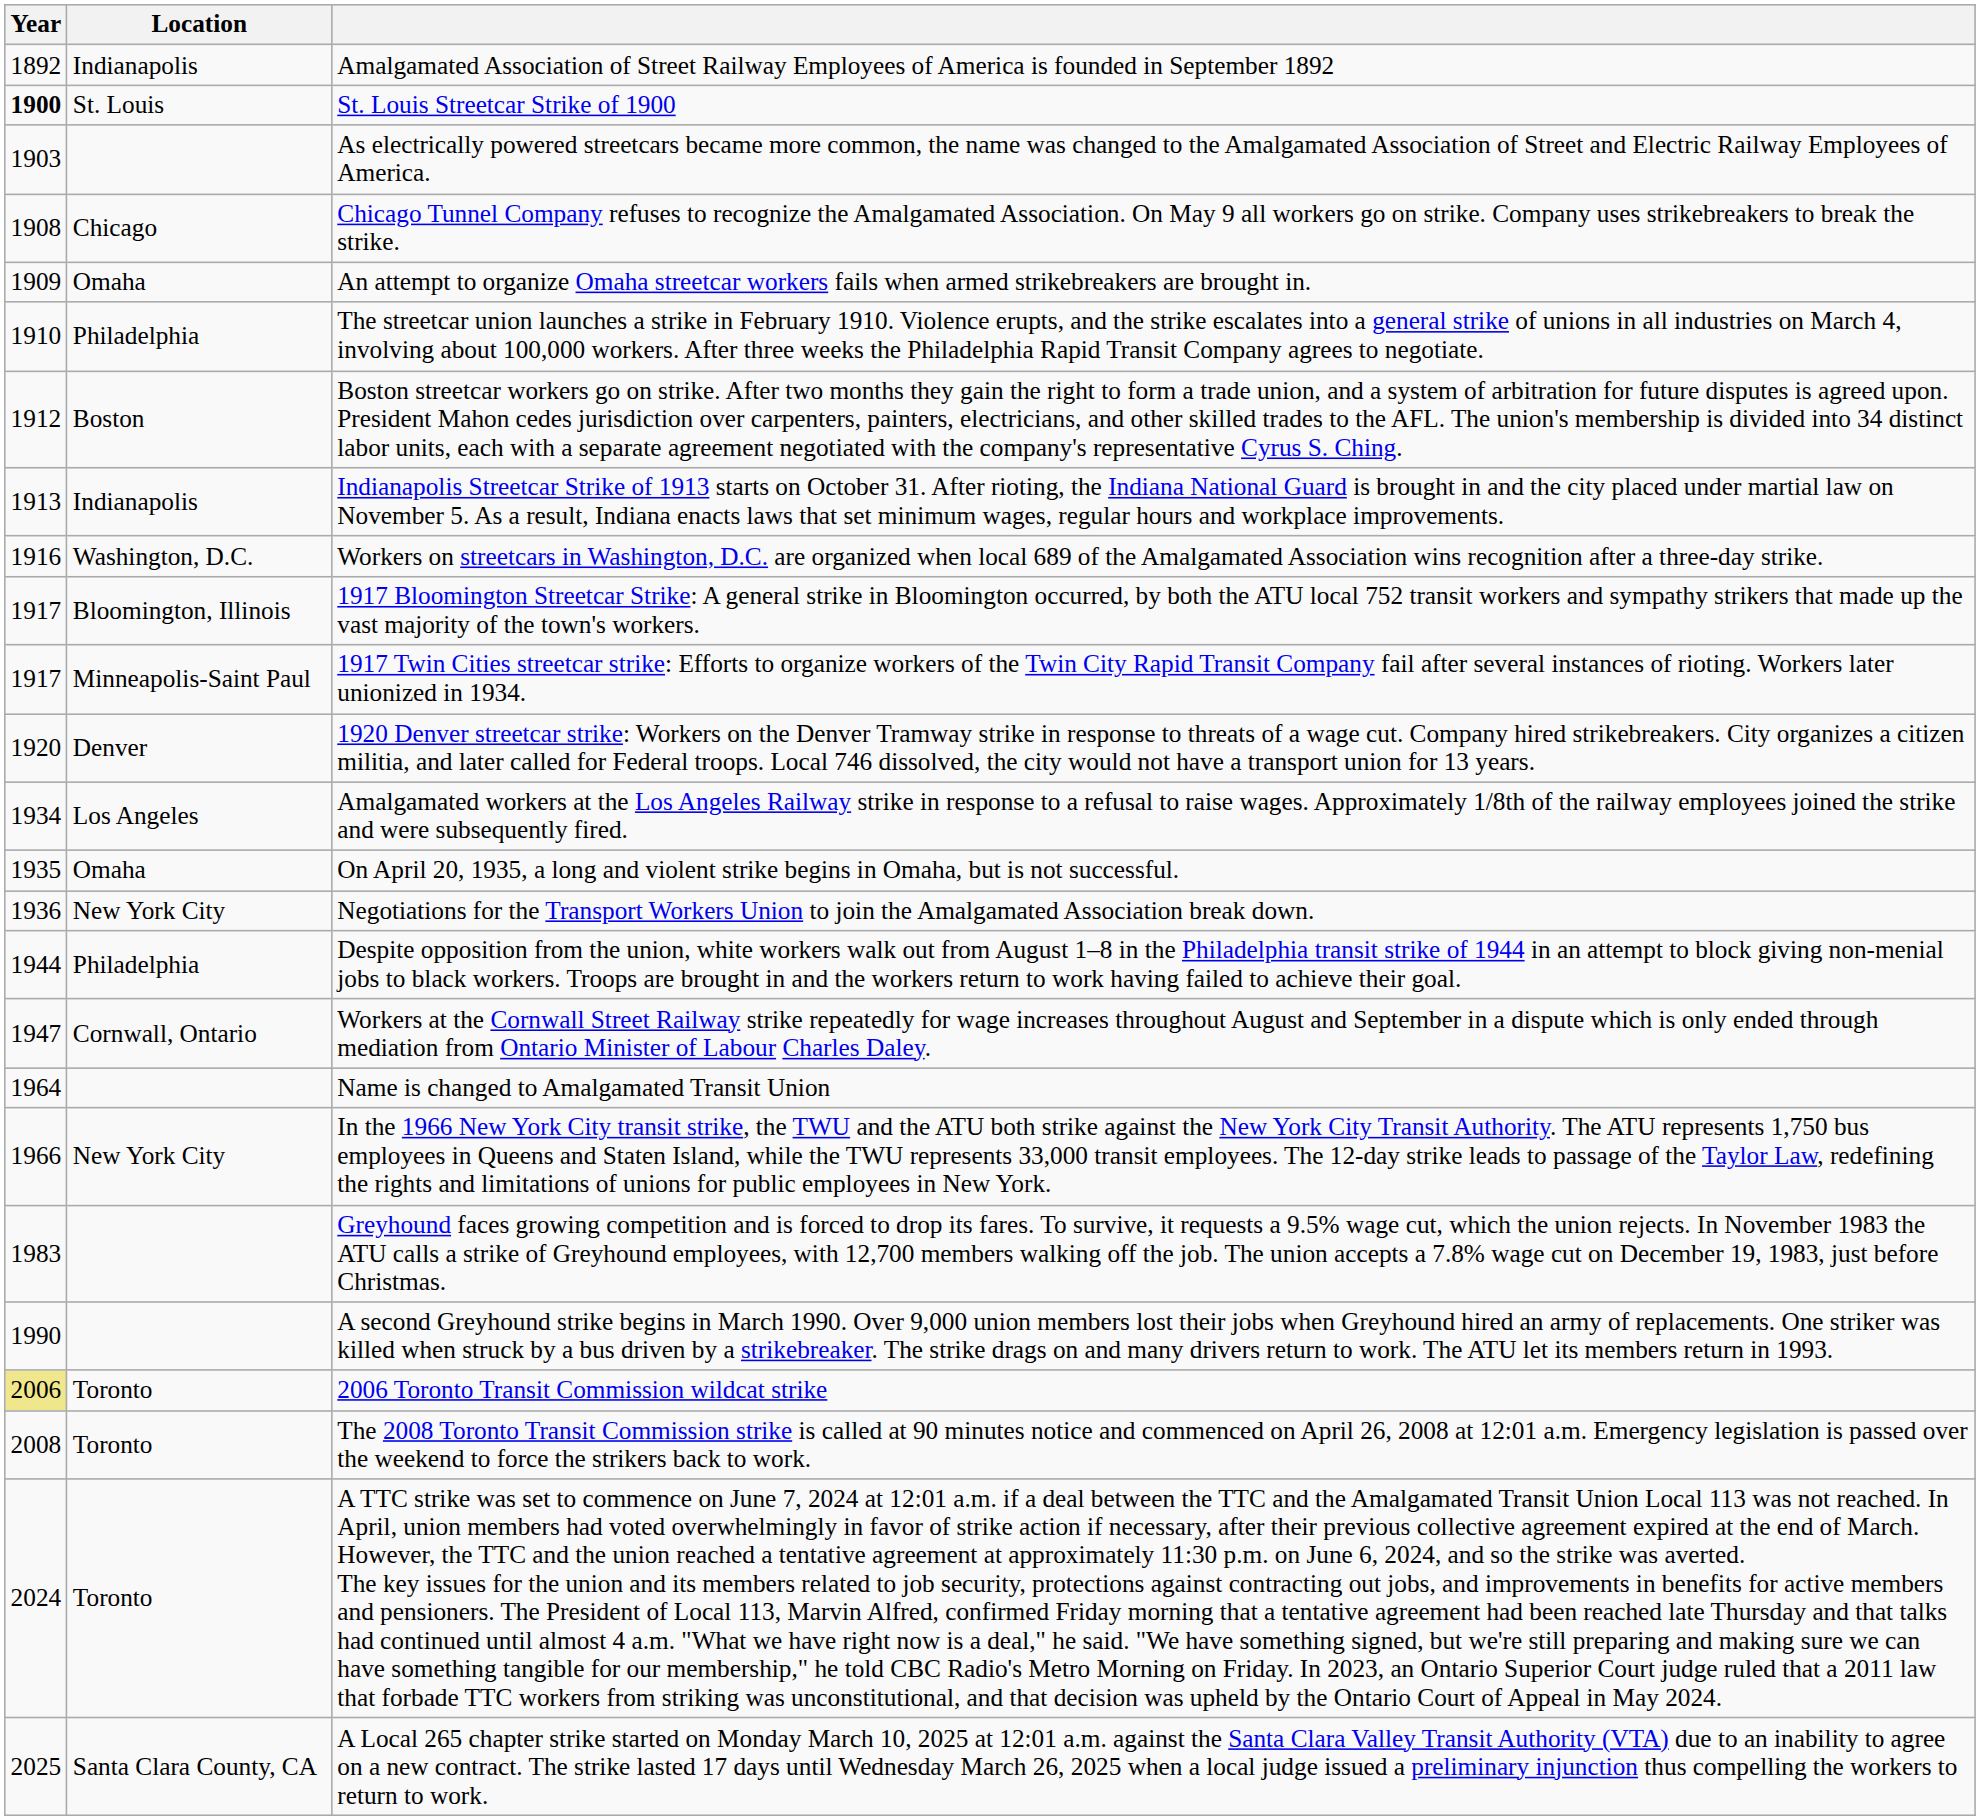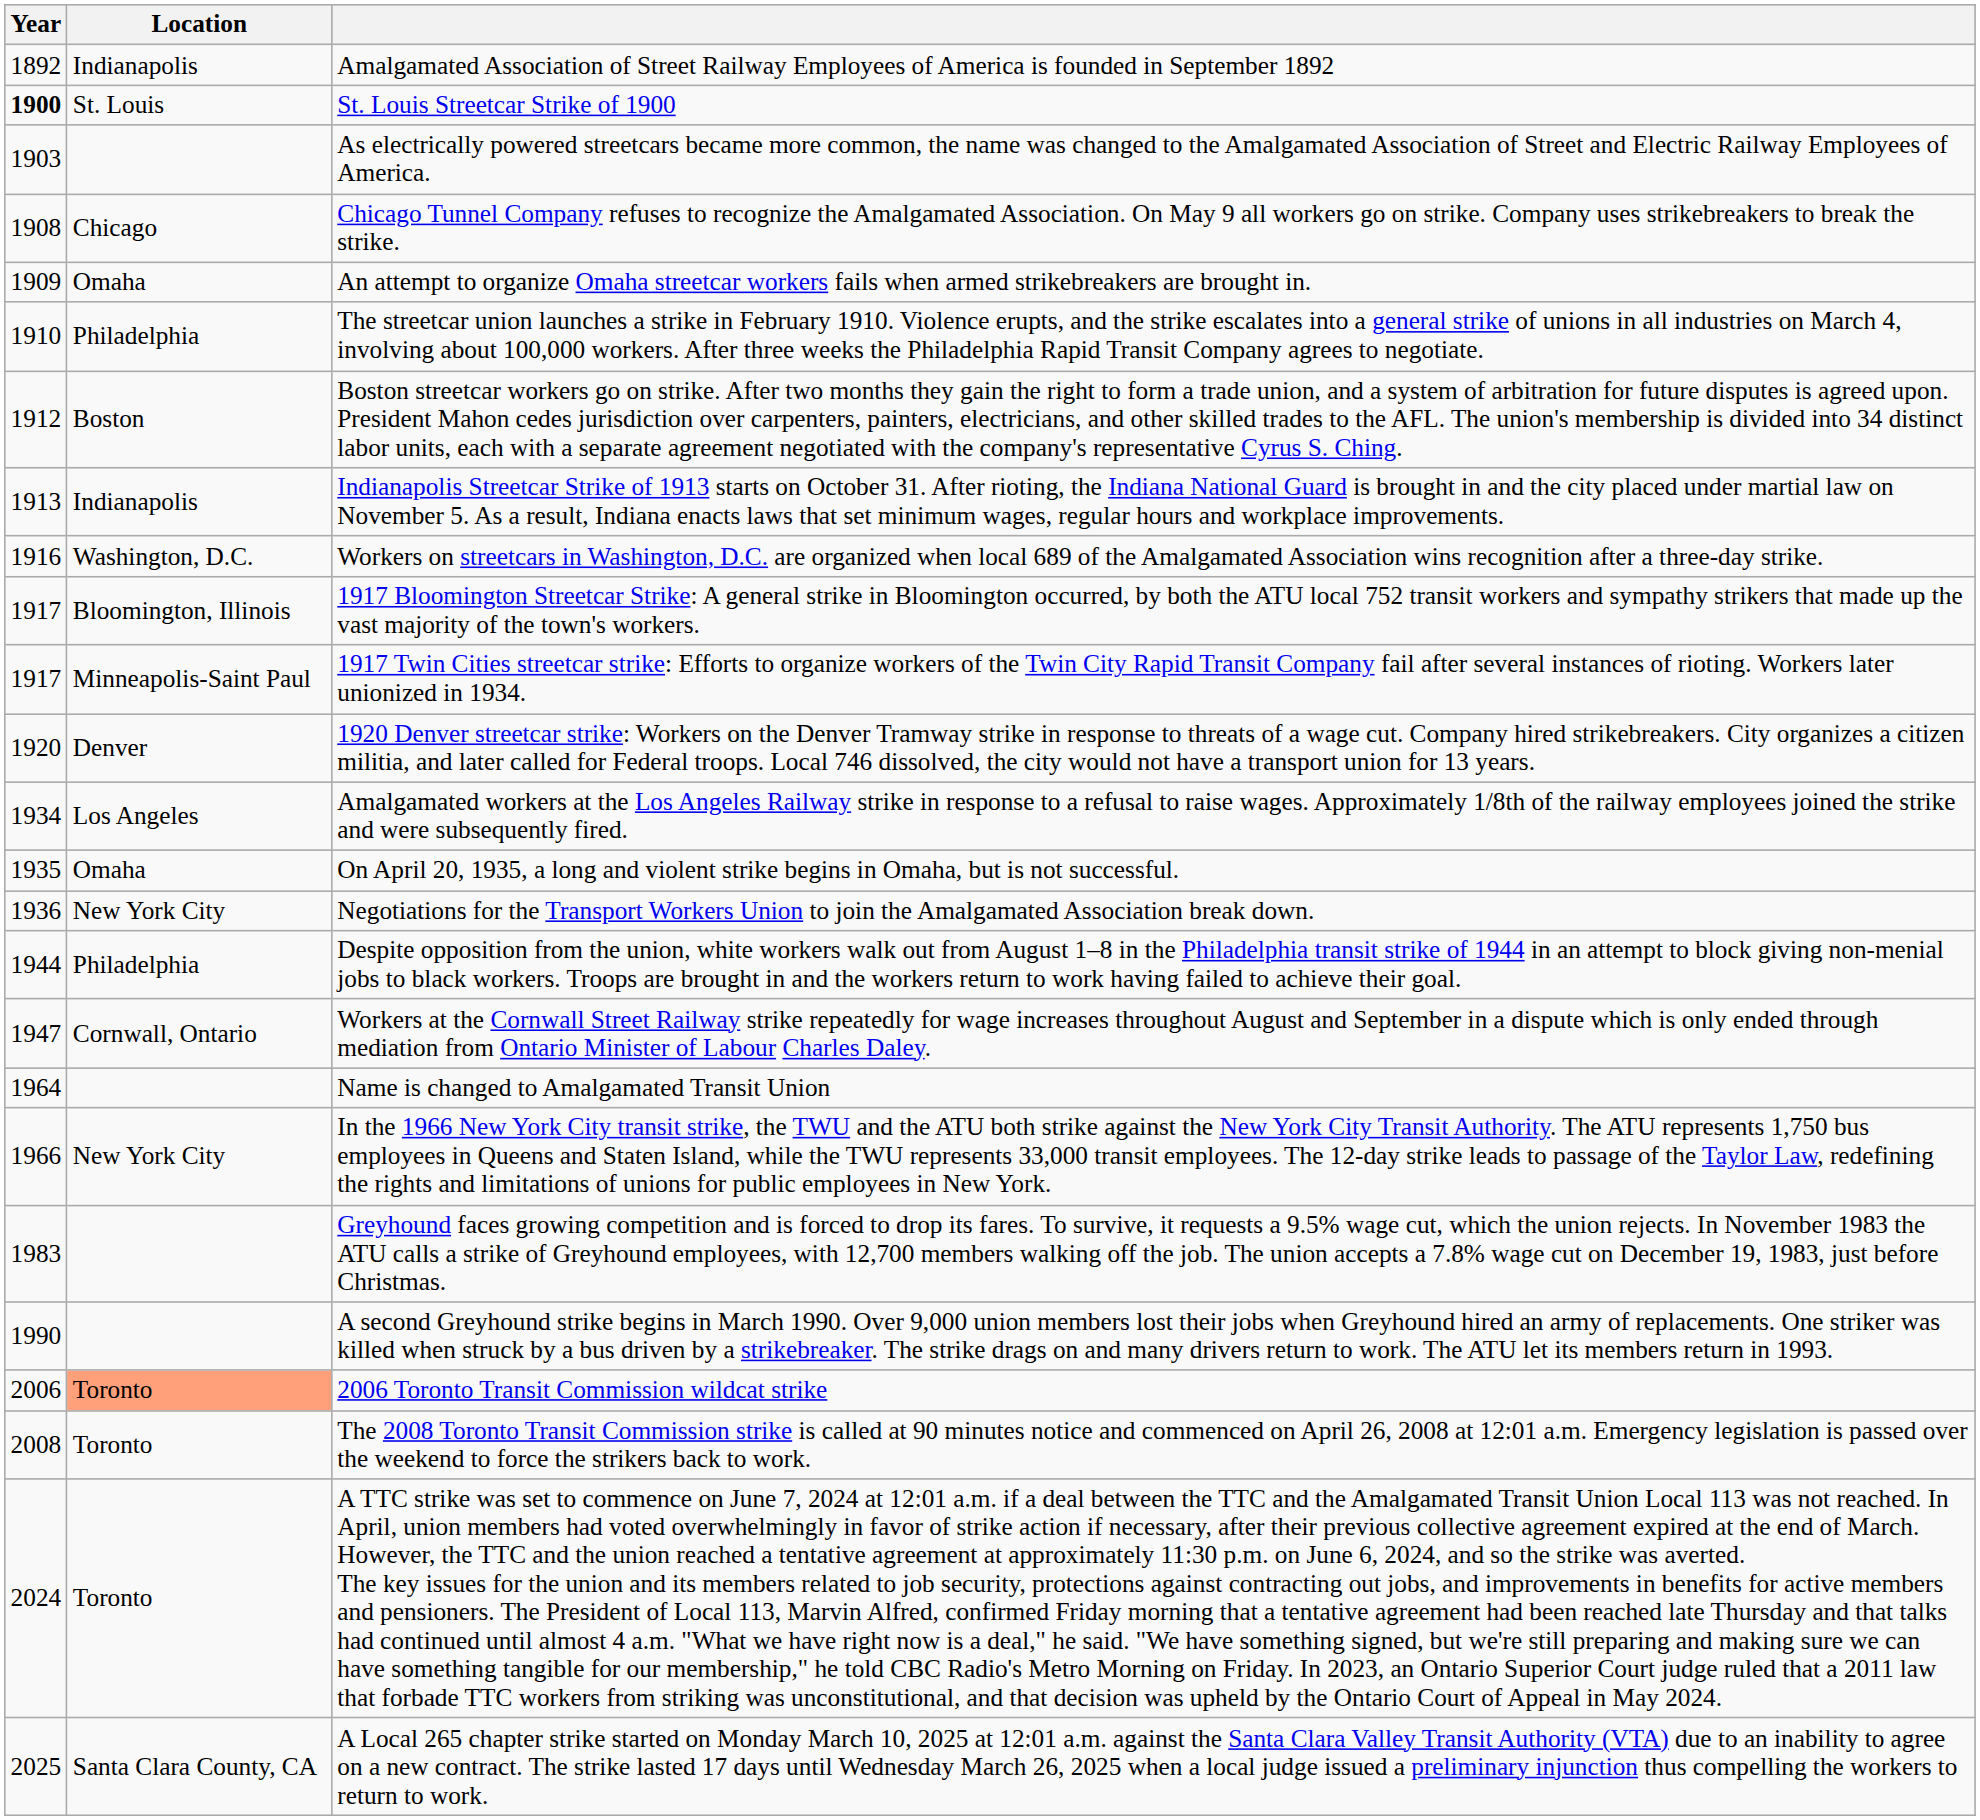(36, 1390) khaki background -> (36, 1390) no background
(113, 1390) no background -> (113, 1390) lightsalmon background
